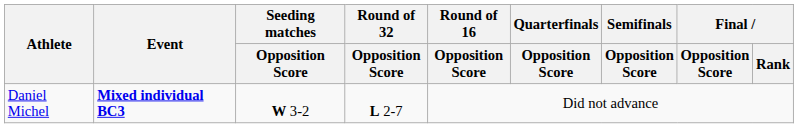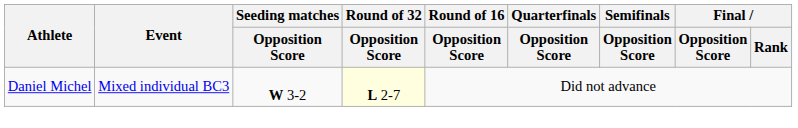(150, 103) bold -> (164, 86) normal
(386, 111) no background -> (384, 94) lightyellow background
